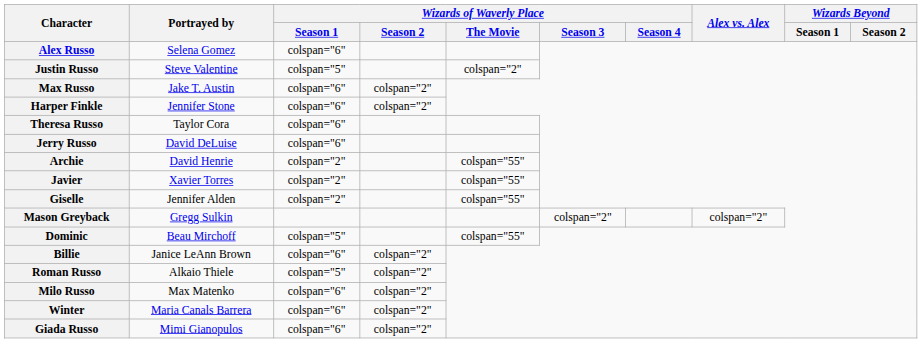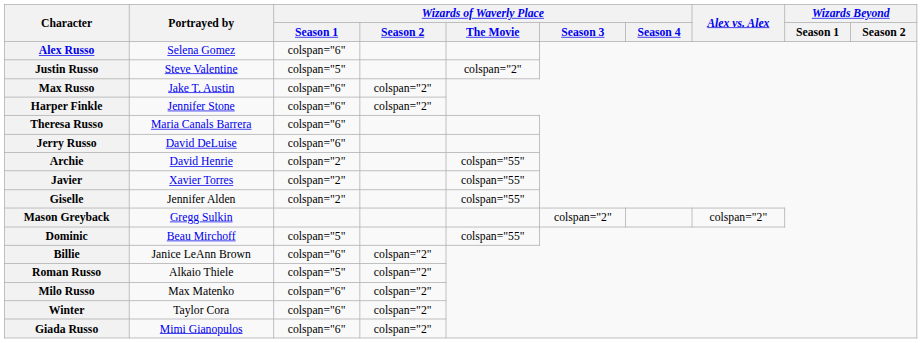(201, 124) Taylor Cora -> (201, 124) Maria Canals Barrera
(201, 310) Maria Canals Barrera -> (201, 310) Taylor Cora
